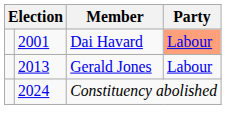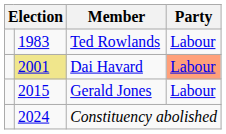+ row: (115, 41)
(34, 41) no background -> (34, 66) khaki background
(34, 66) 2013 -> (34, 91) 2015
